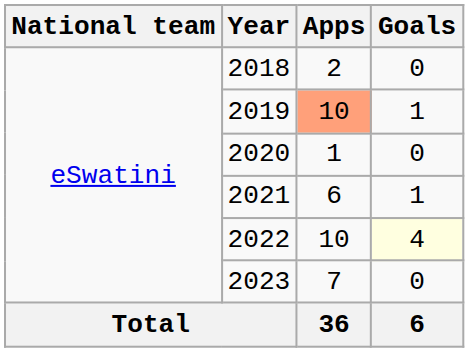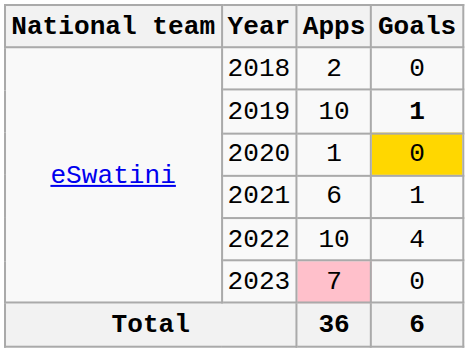(334, 111) lightsalmon background -> (334, 111) no background
(417, 111) normal -> (417, 111) bold
(417, 154) no background -> (417, 154) gold background
(417, 239) lightyellow background -> (417, 239) no background
(334, 282) no background -> (334, 282) pink background
